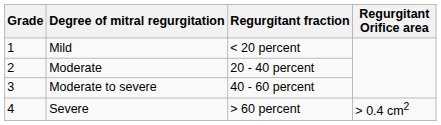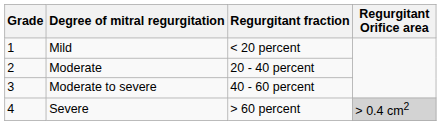(382, 109) no background -> (382, 109) lightgrey background
